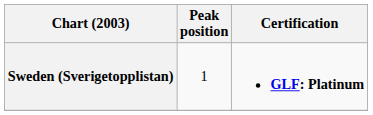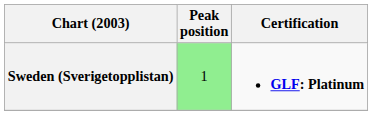(204, 76) no background -> (204, 76) lightgreen background
